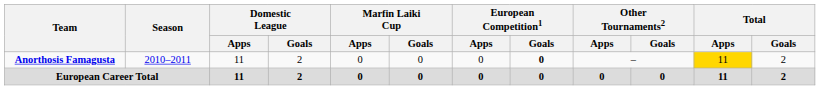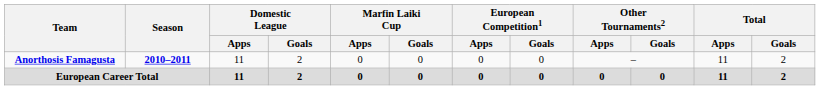(168, 60) normal -> (168, 60) bold
(541, 60) bold -> (541, 60) normal
(723, 60) gold background -> (723, 60) no background
